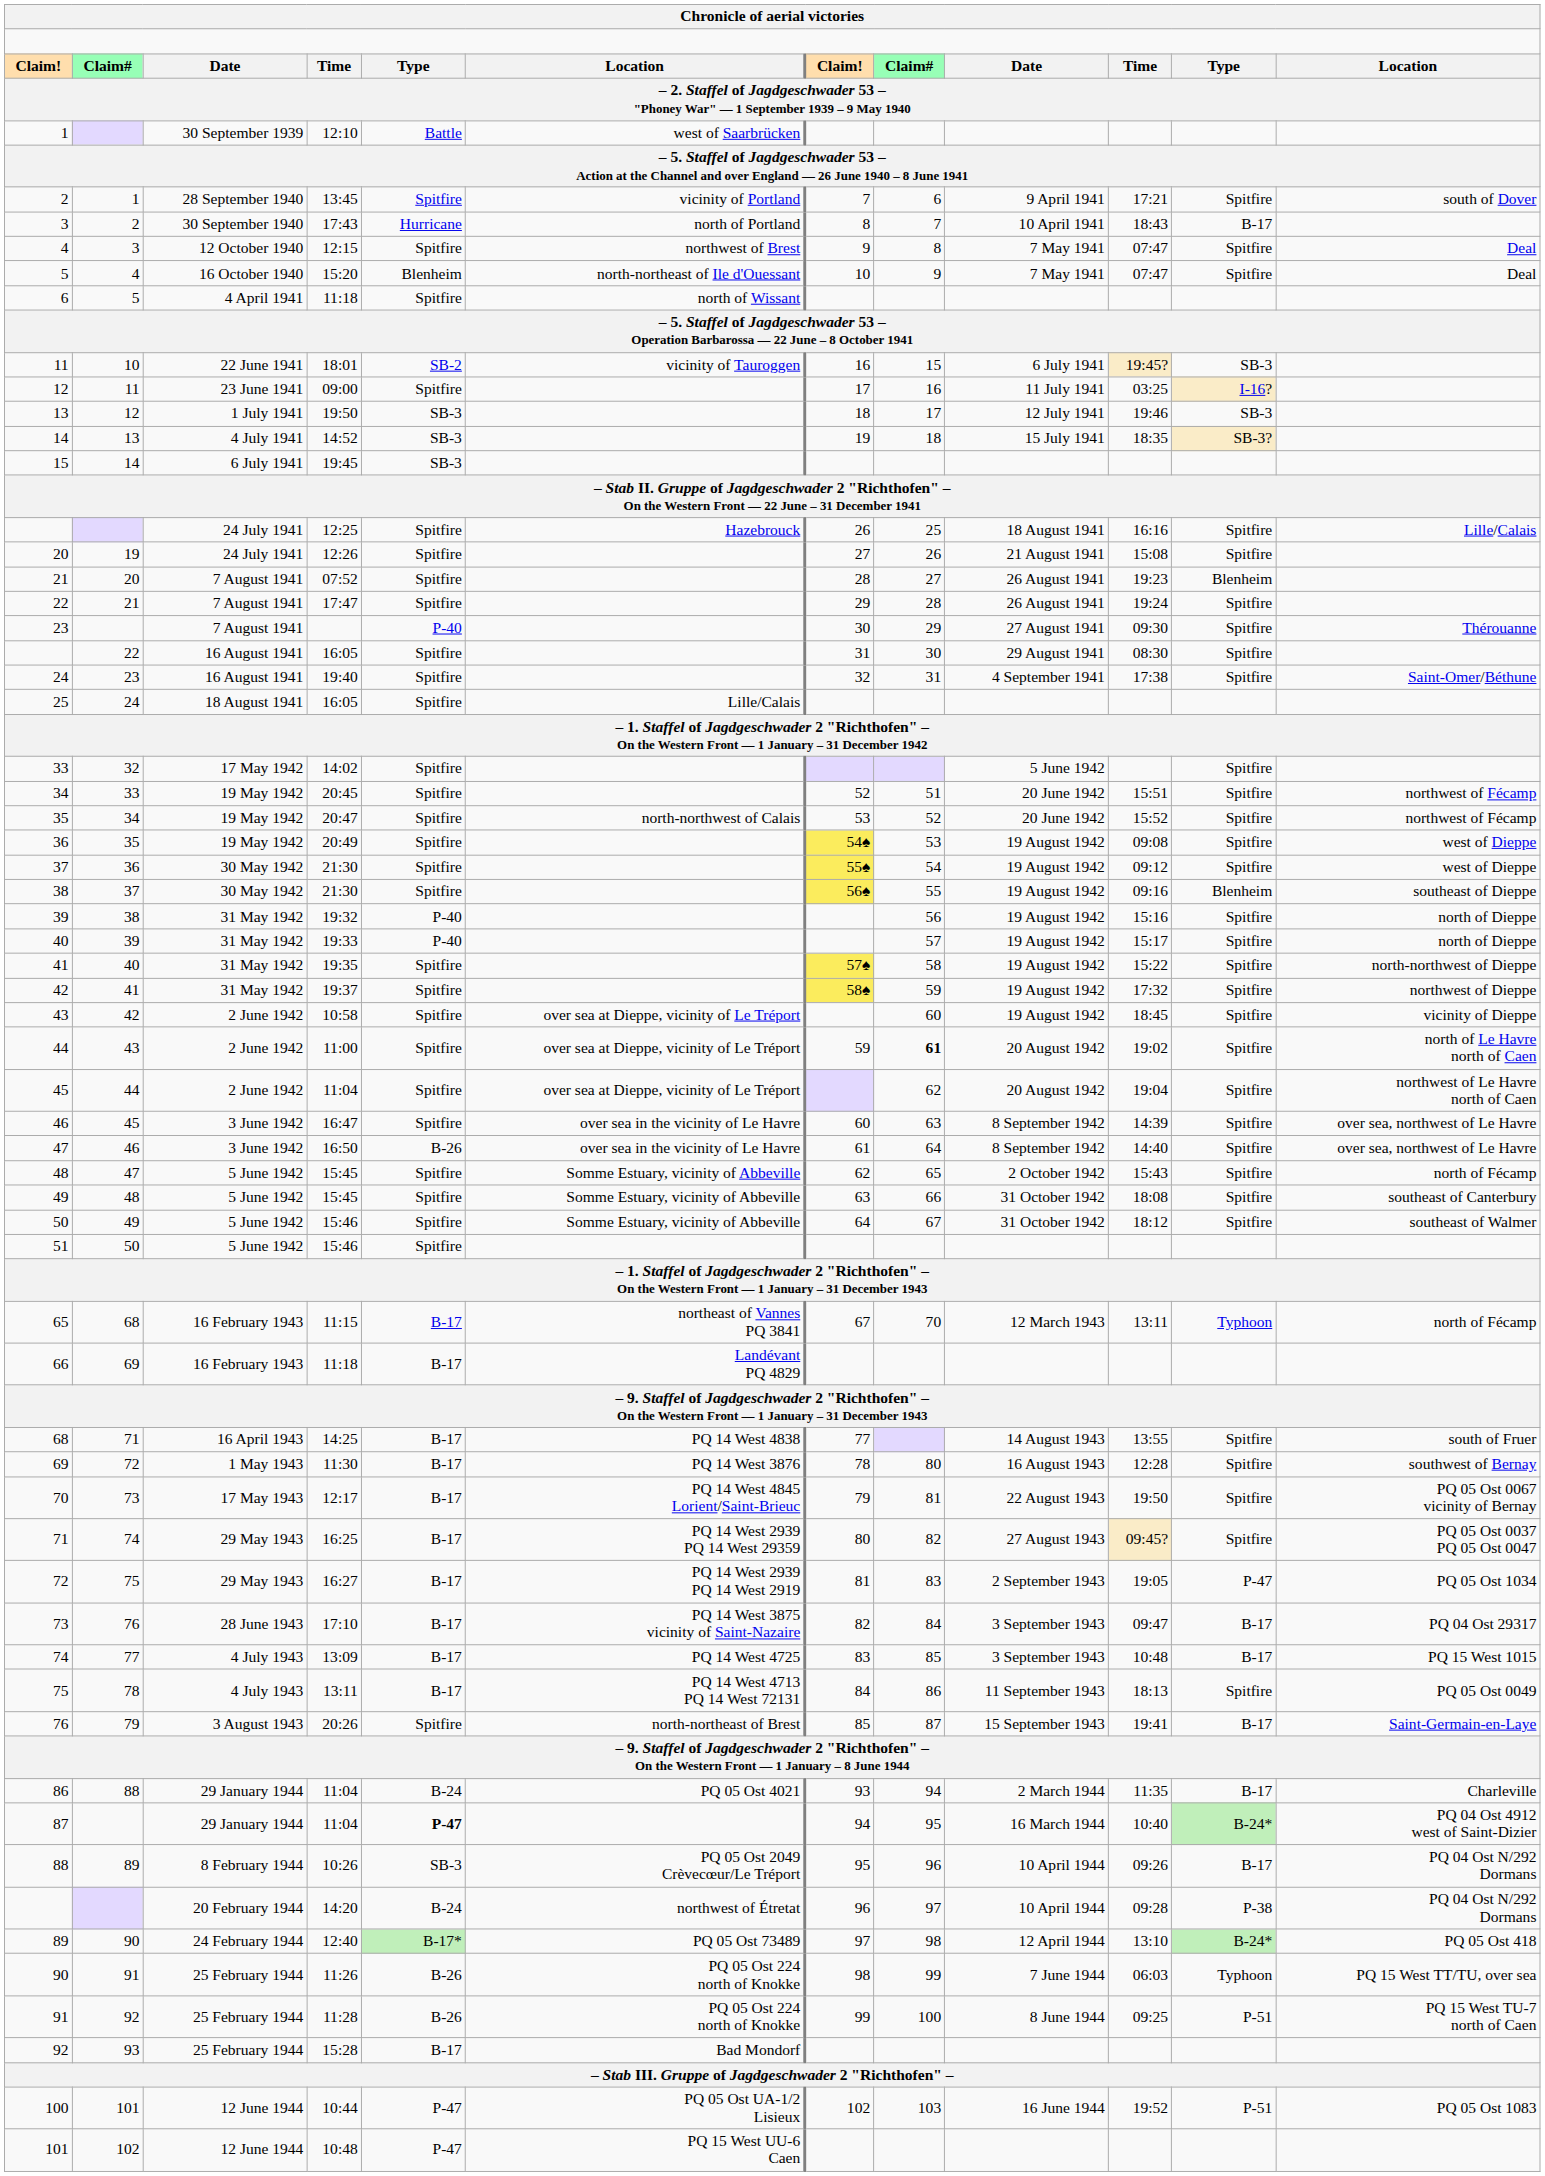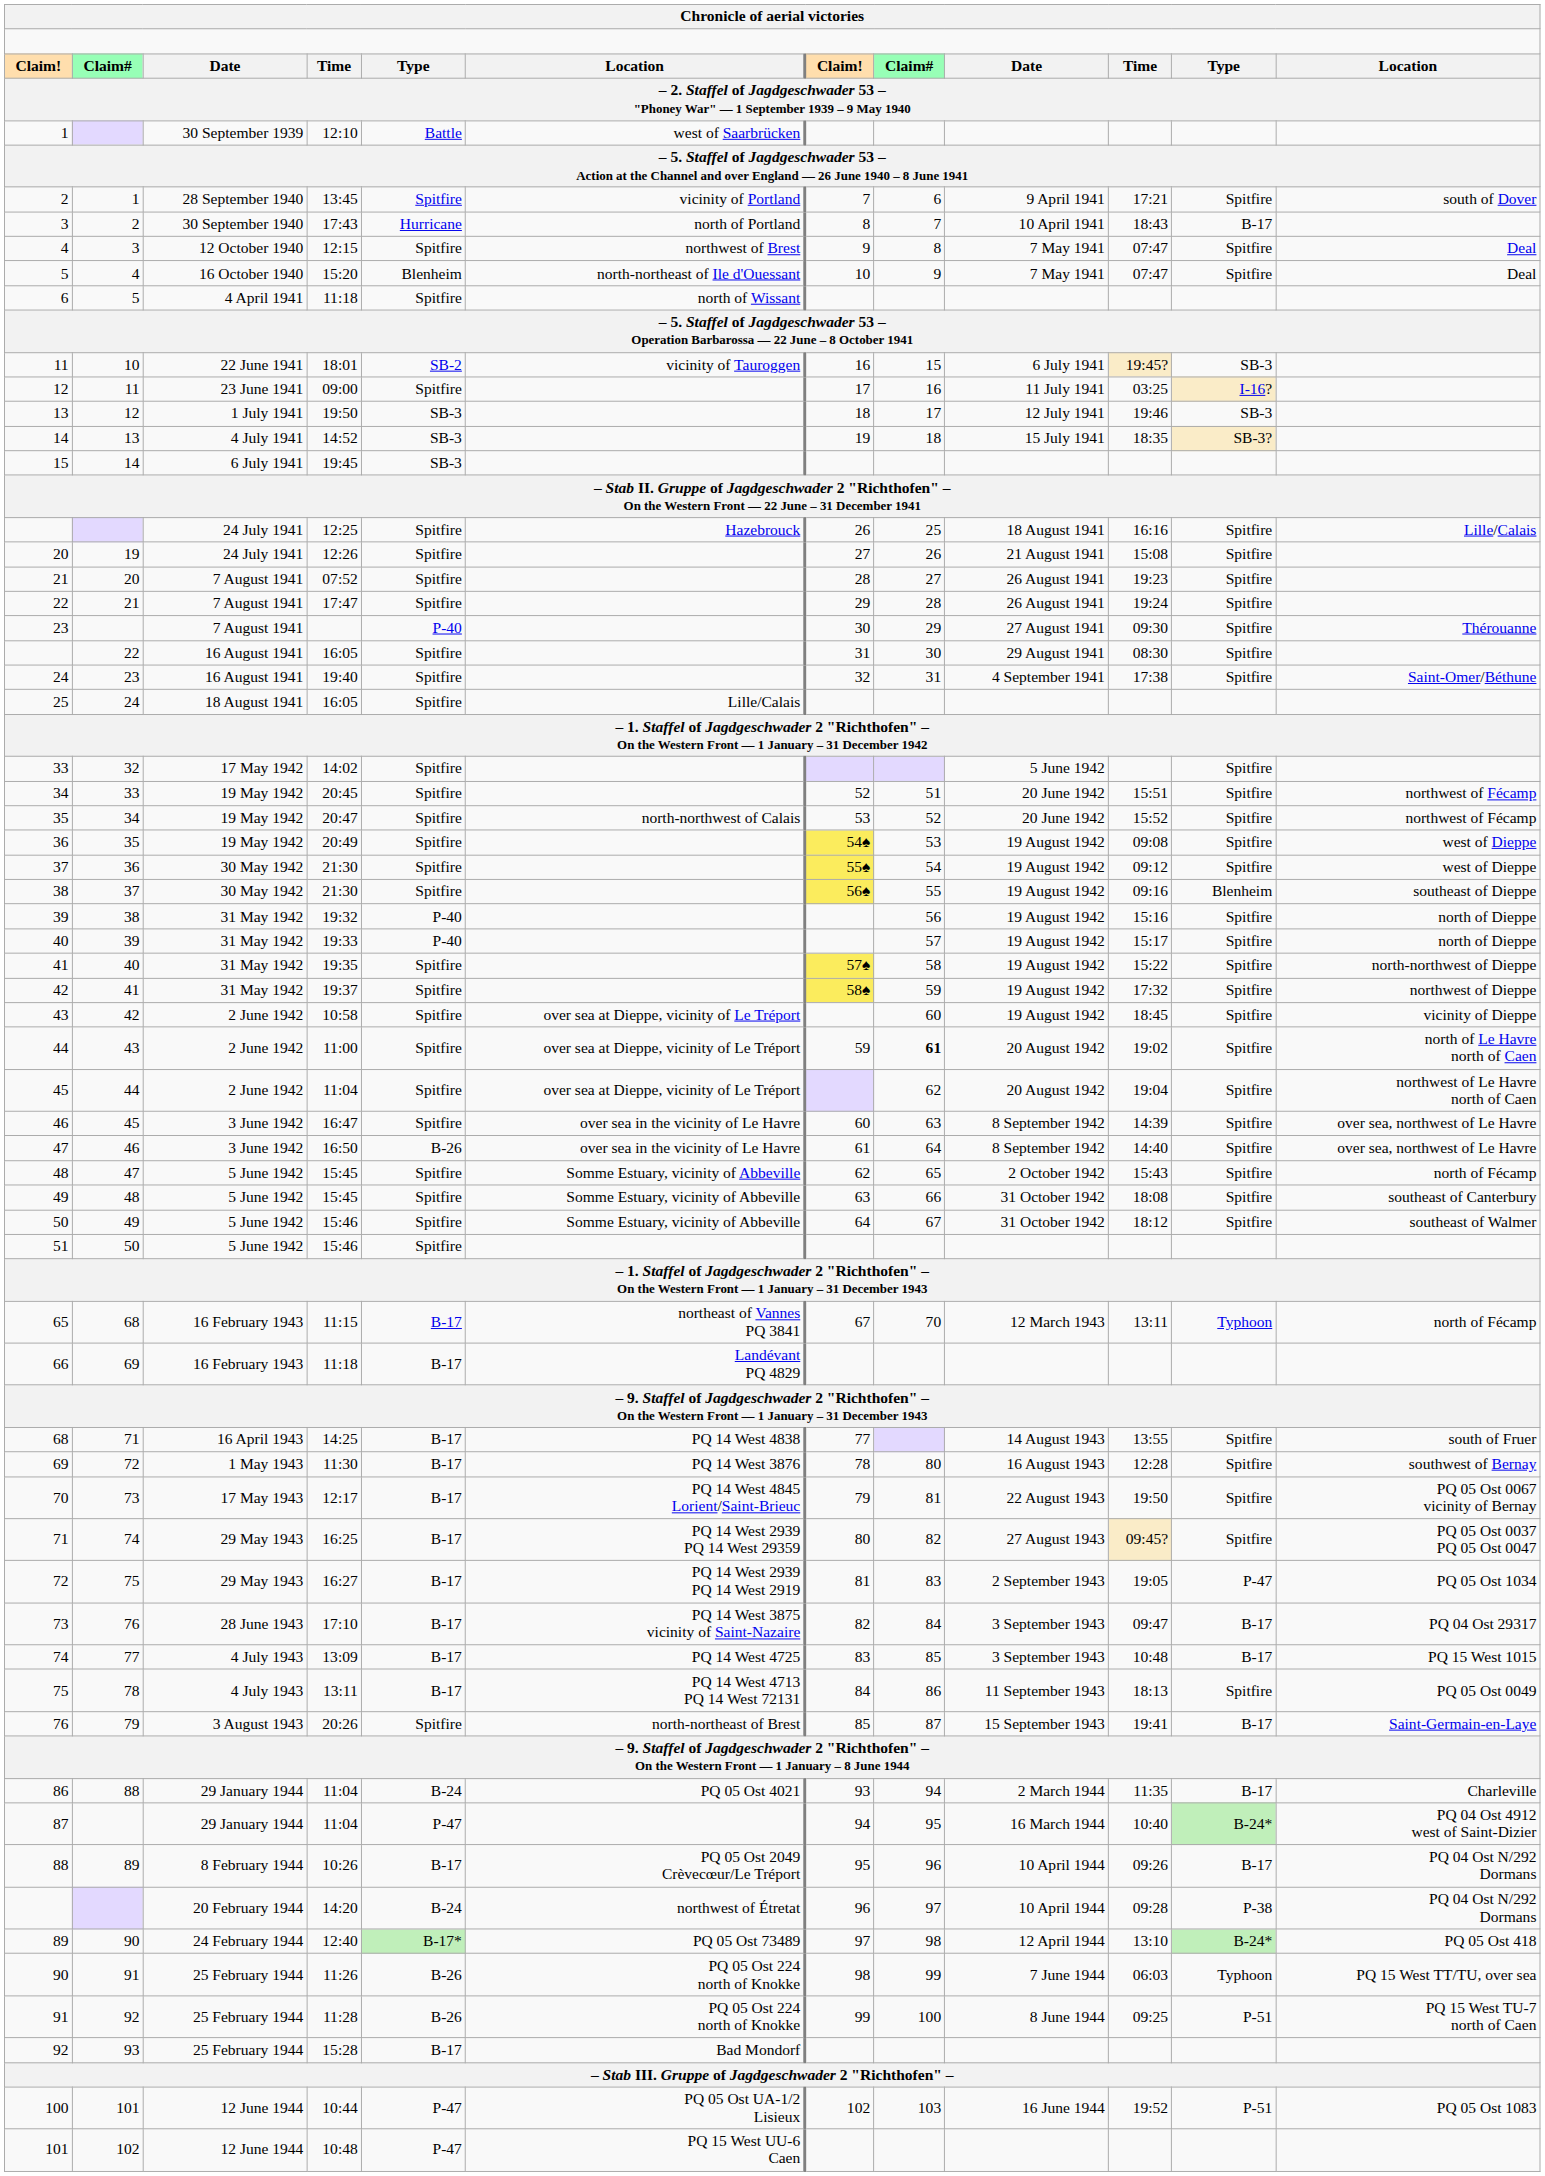(1242, 578) Blenheim -> (1249, 578) Spitfire
(447, 1823) bold -> (447, 1823) normal
(446, 1865) SB-3 -> (446, 1865) B-17
